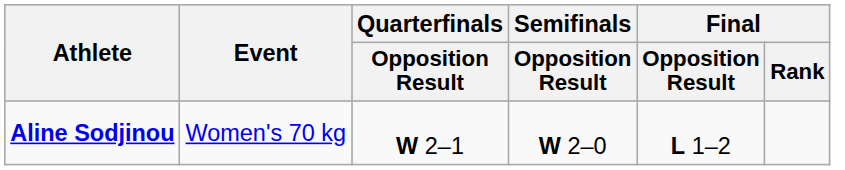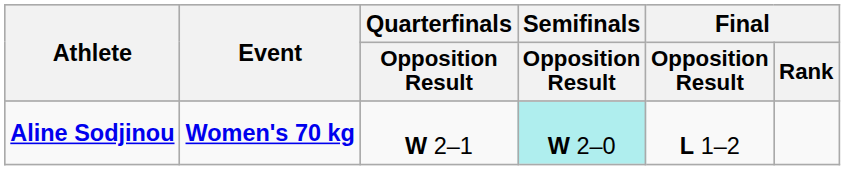(266, 133) normal -> (270, 133) bold
(573, 146) no background -> (582, 146) paleturquoise background
